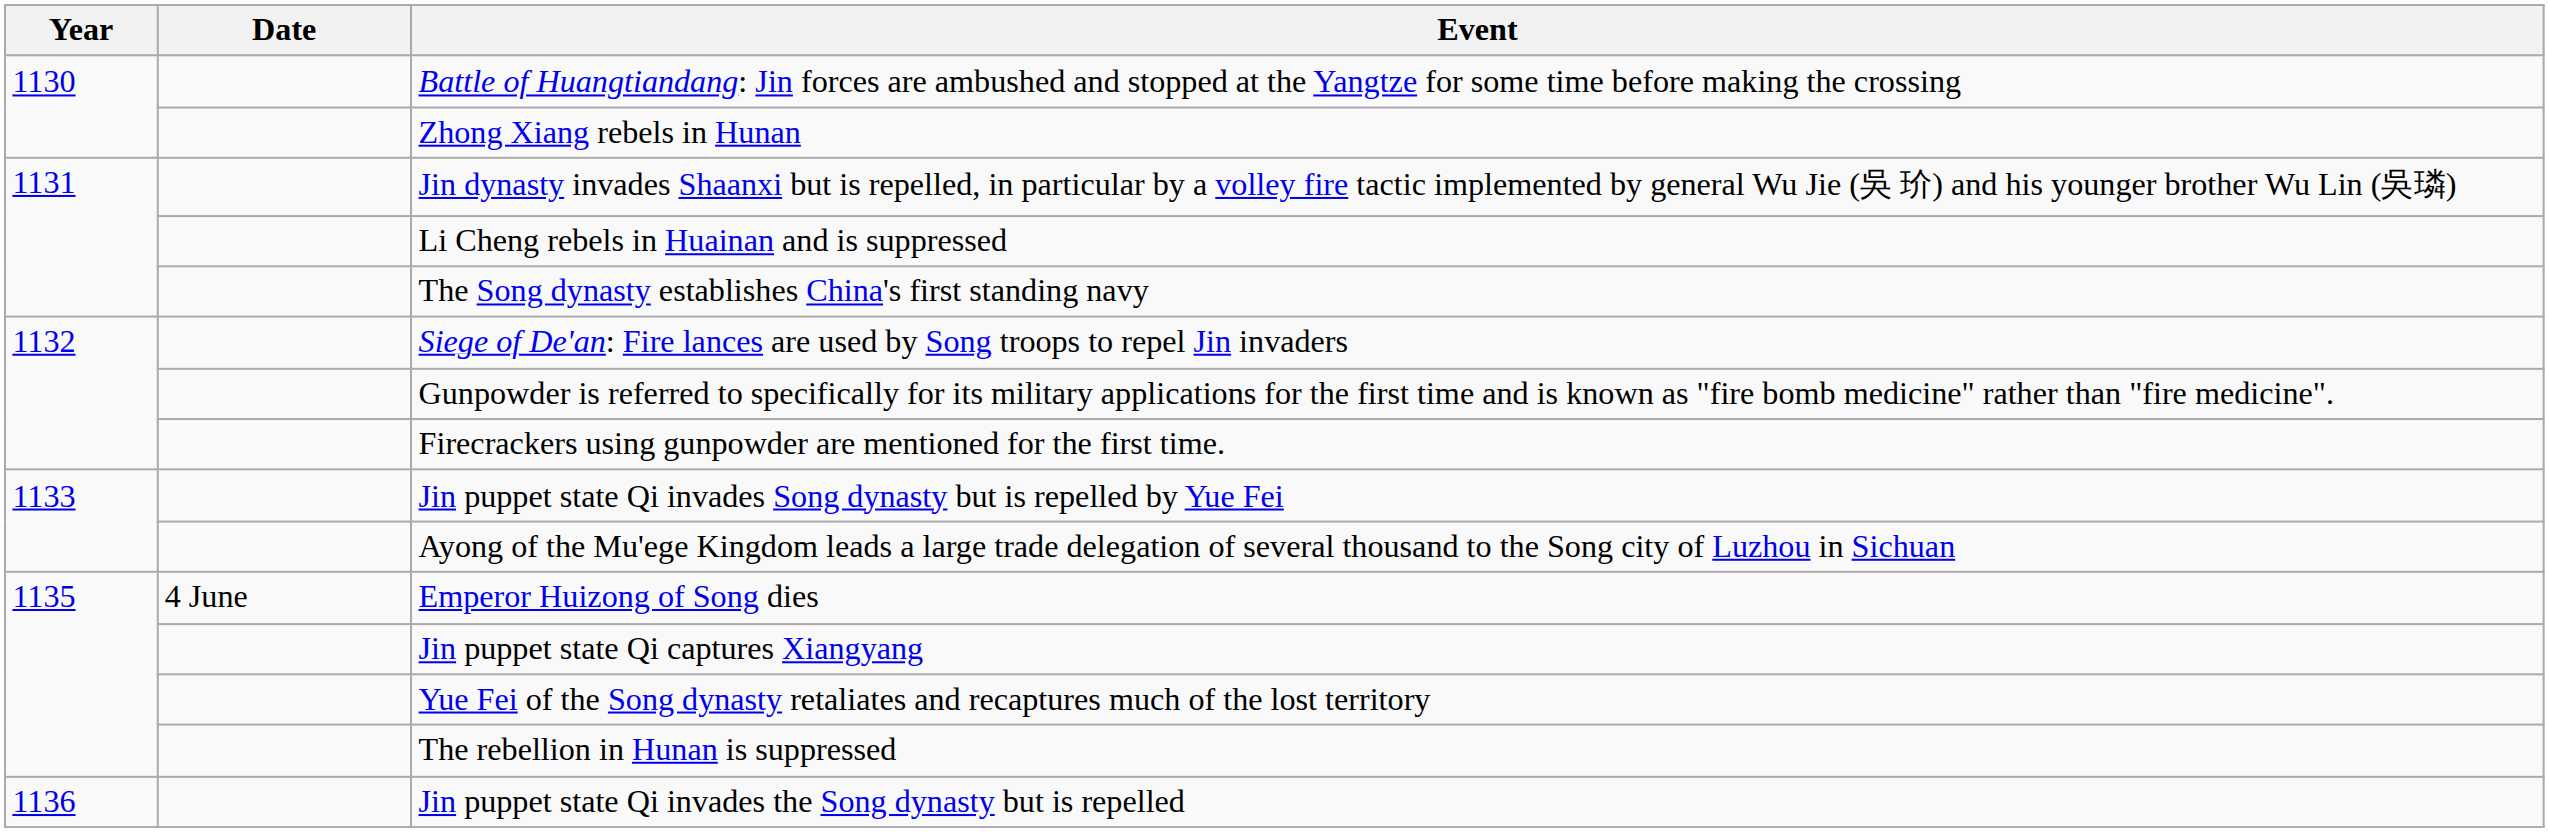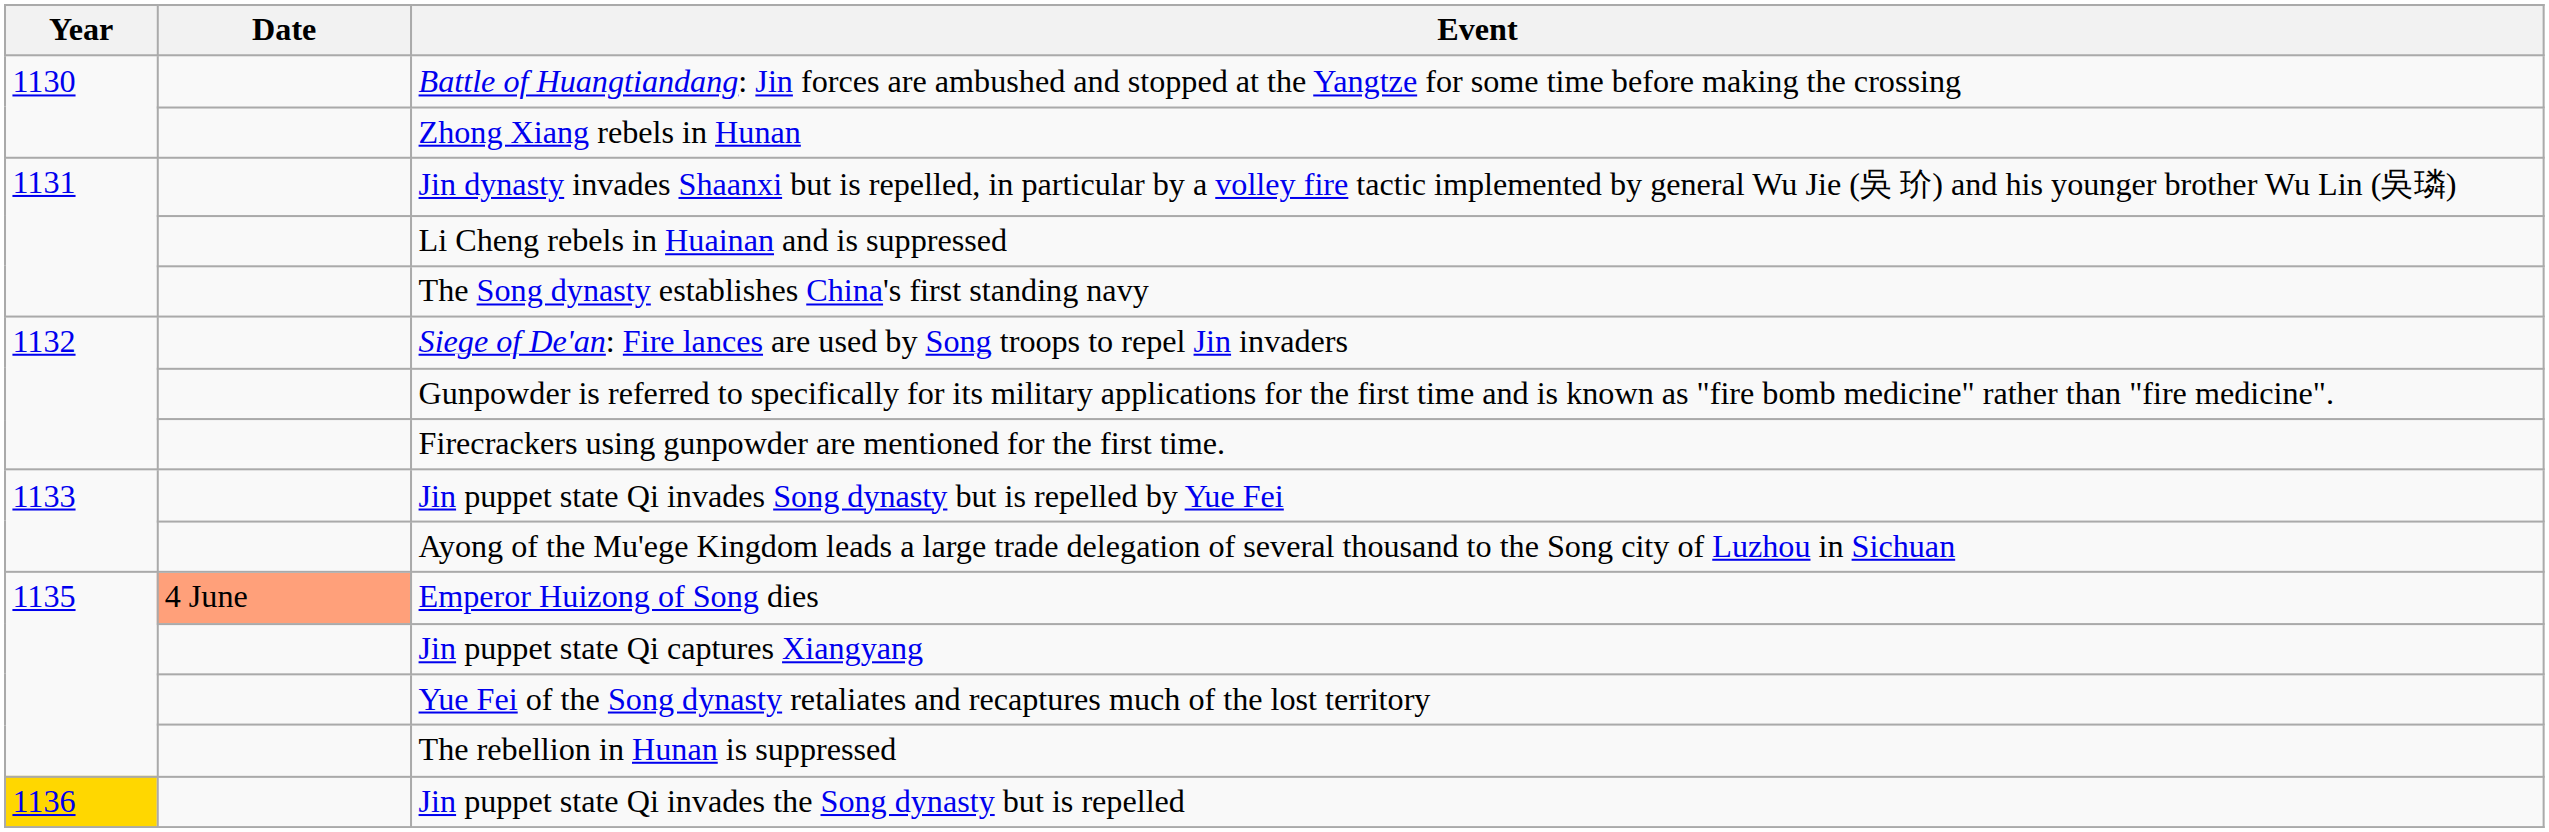(206, 597) no background -> (206, 597) lightsalmon background
(44, 801) no background -> (44, 801) gold background
